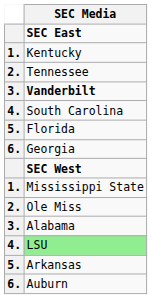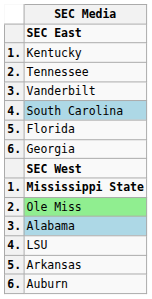(61, 91) bold -> (61, 91) normal
(75, 110) no background -> (75, 110) lightblue background
(85, 187) normal -> (85, 187) bold
(54, 206) no background -> (54, 206) lightgreen background
(51, 226) no background -> (51, 226) lightblue background
(37, 245) lightgreen background -> (37, 245) no background
